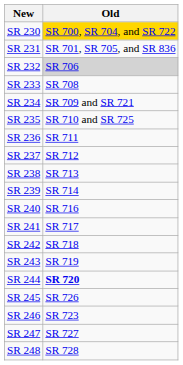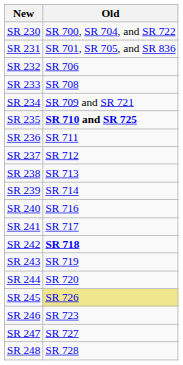(110, 31) gold background -> (110, 31) no background
(62, 66) lightgrey background -> (62, 66) no background
(90, 119) normal -> (91, 119) bold
(62, 244) normal -> (62, 244) bold
(62, 279) bold -> (62, 279) normal
(62, 297) no background -> (62, 297) khaki background
